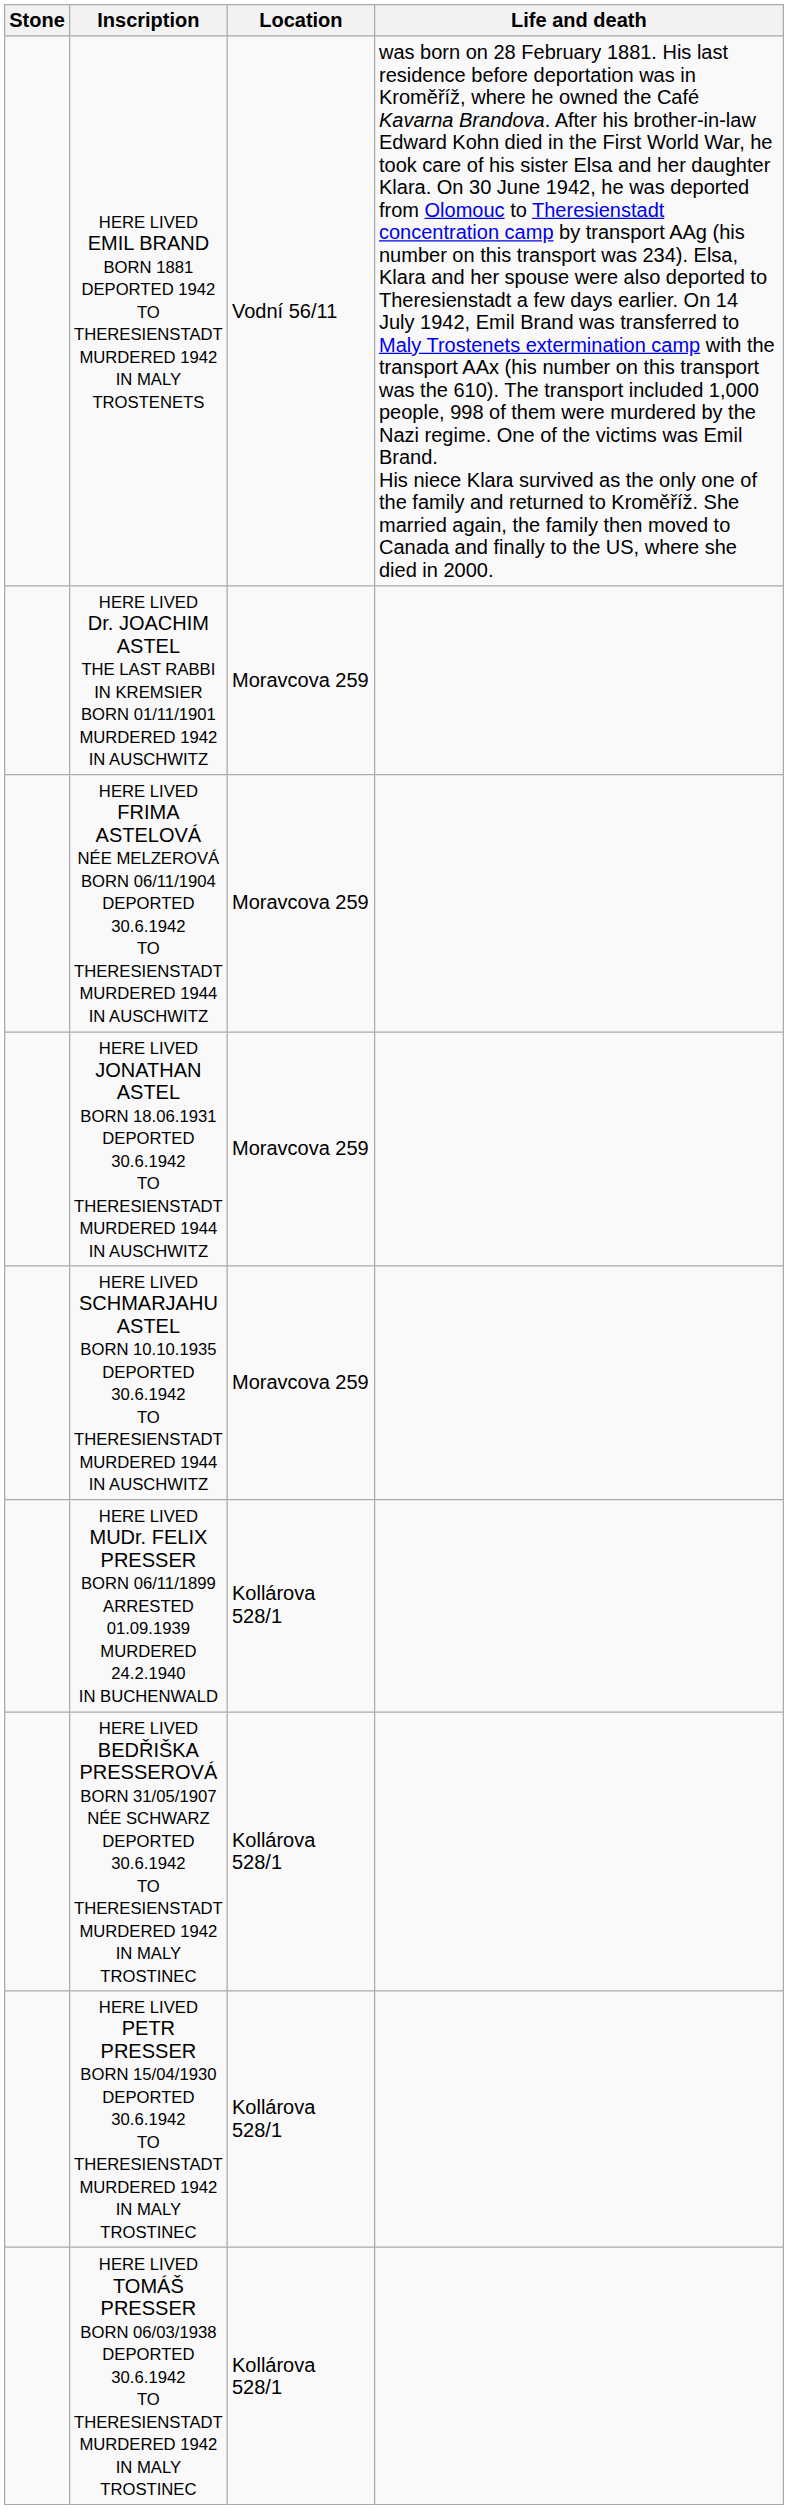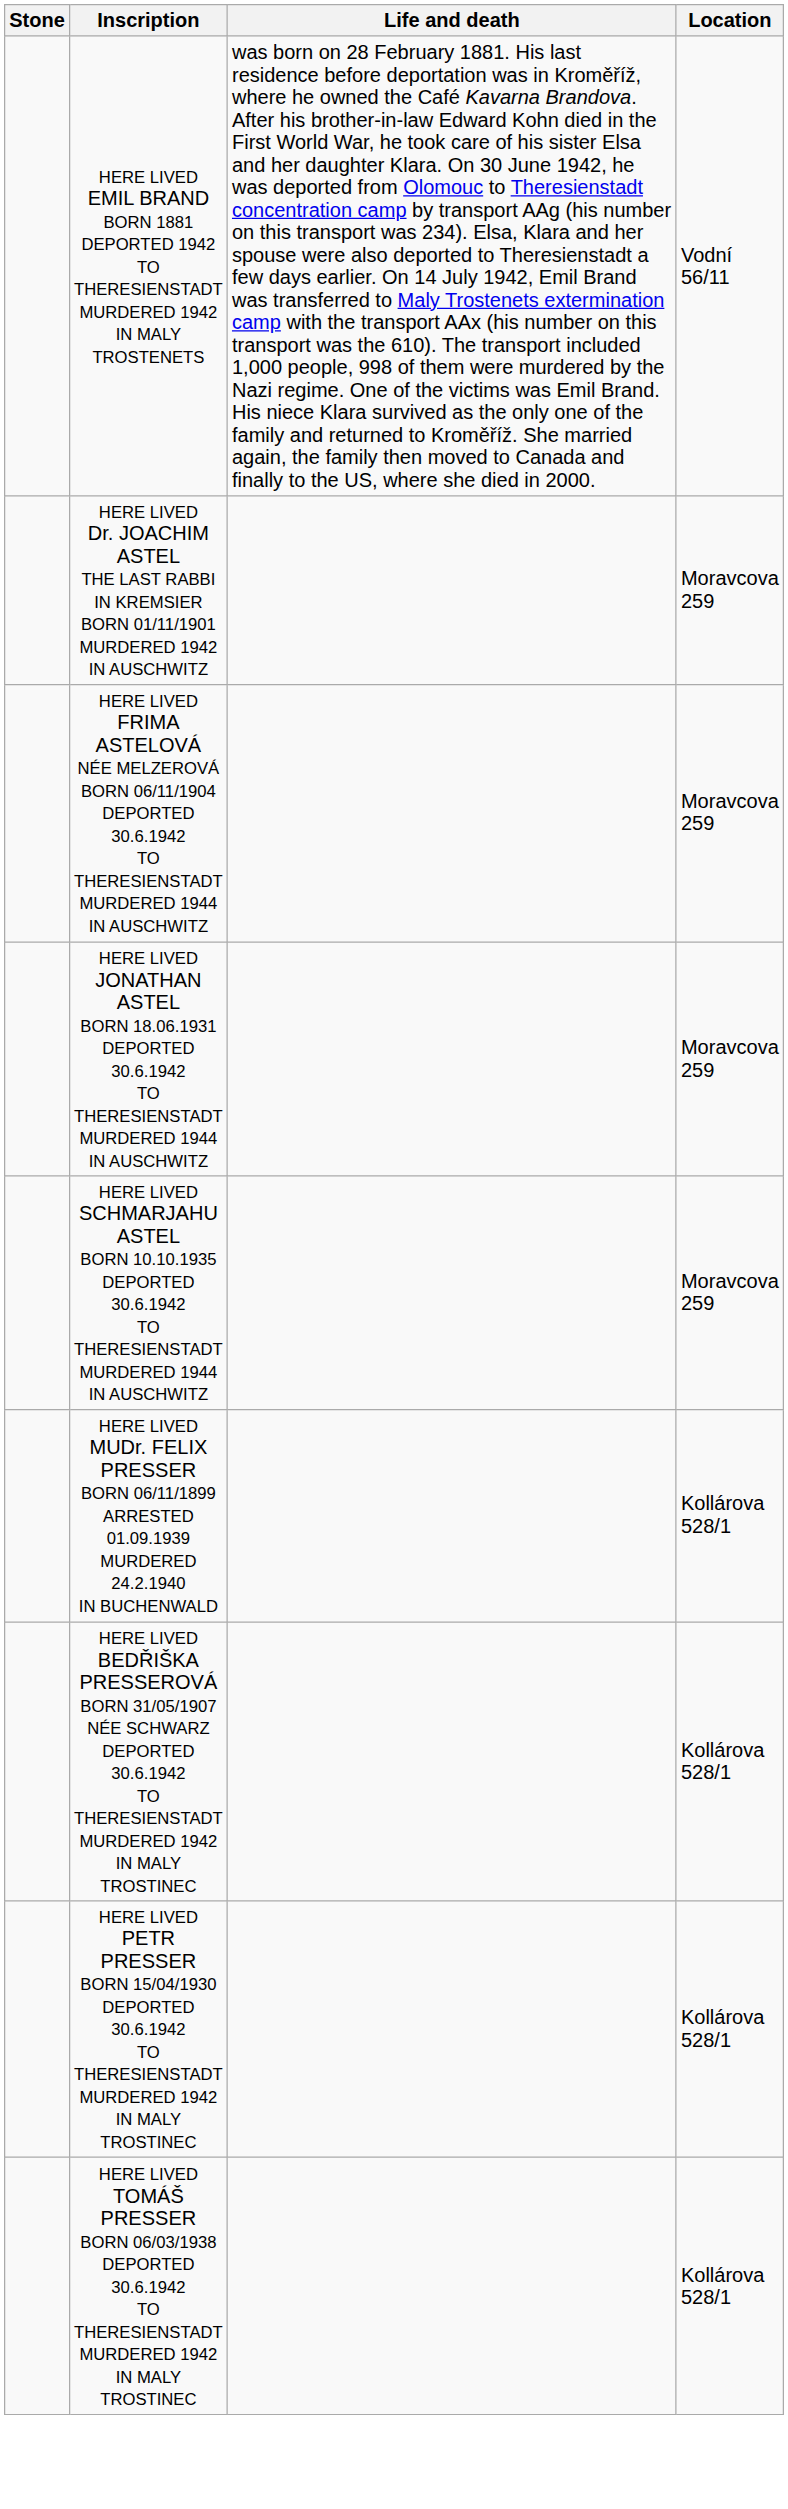columns swapped: (301, 20) <-> (579, 20)
